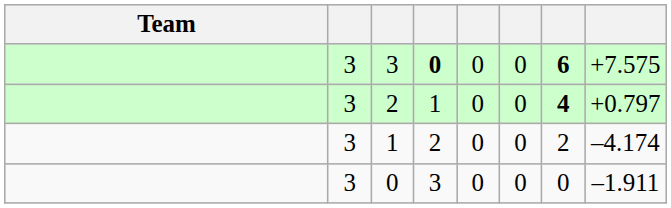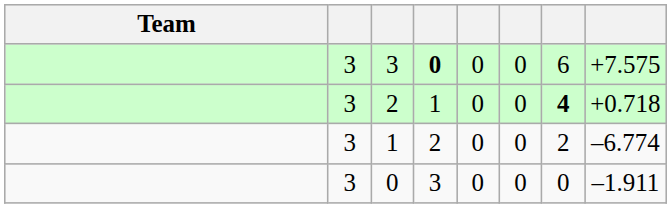(563, 63) bold -> (563, 63) normal
(625, 103) +0.797 -> (625, 103) +0.718
(625, 143) –4.174 -> (625, 143) –6.774
